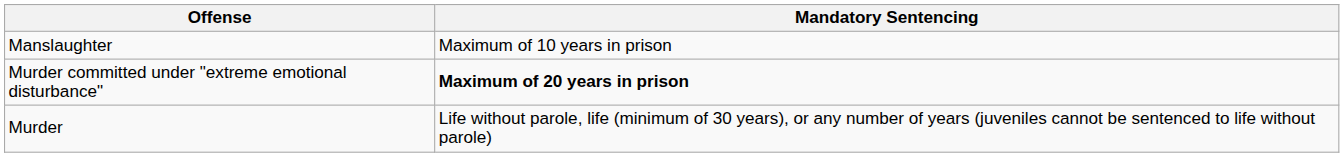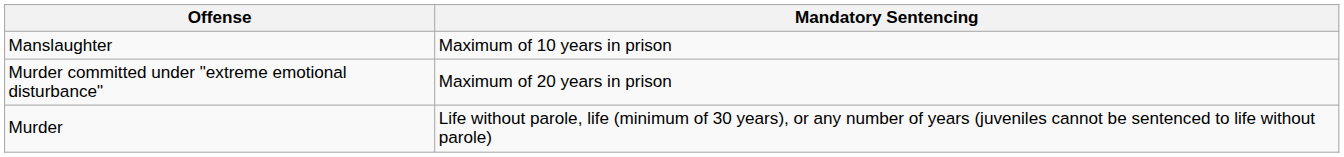(564, 82) bold -> (555, 82) normal
